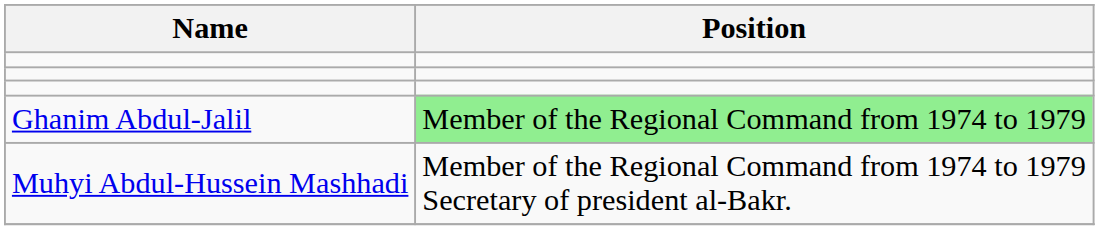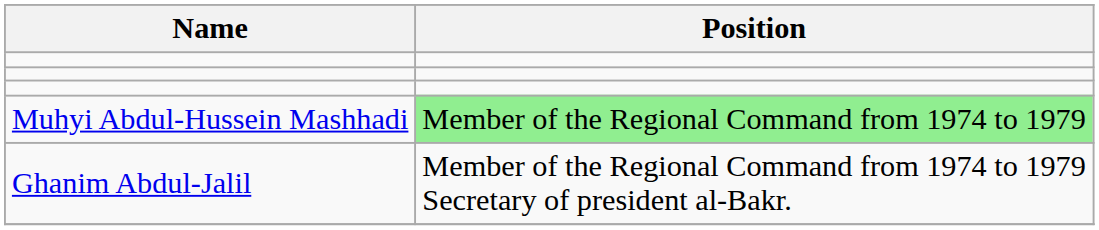(132, 118) Ghanim Abdul-Jalil -> (210, 118) Muhyi Abdul-Hussein Mashhadi
(210, 183) Muhyi Abdul-Hussein Mashhadi -> (132, 183) Ghanim Abdul-Jalil
